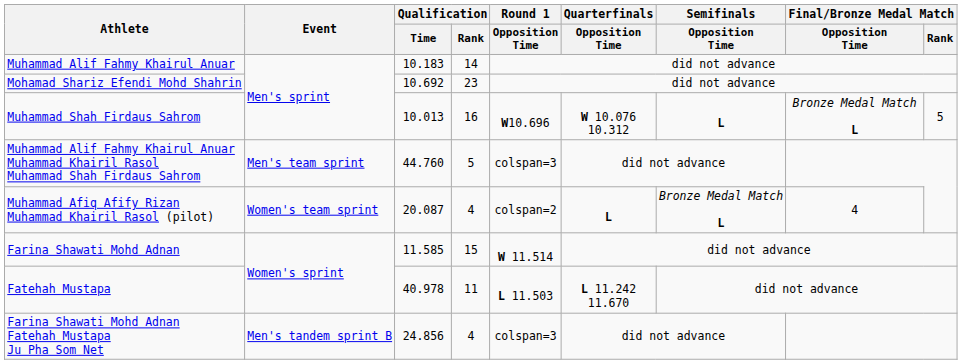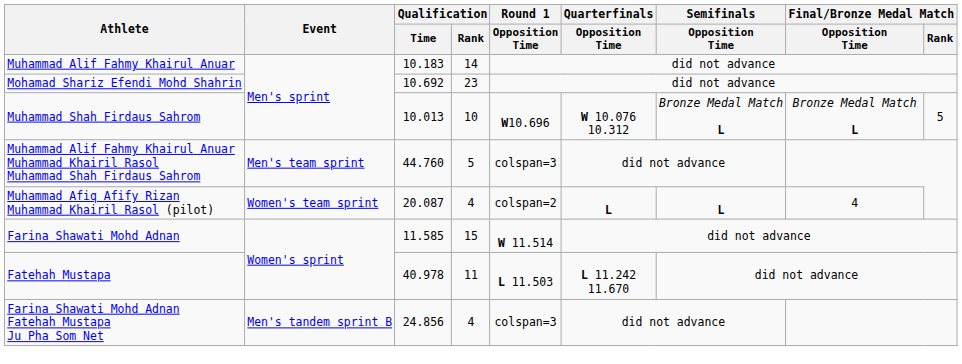(471, 116) 16 -> (471, 116) 10
(721, 123) L -> (721, 116) Bronze Medal Match L
(721, 210) Bronze Medal Match L -> (721, 210) L
